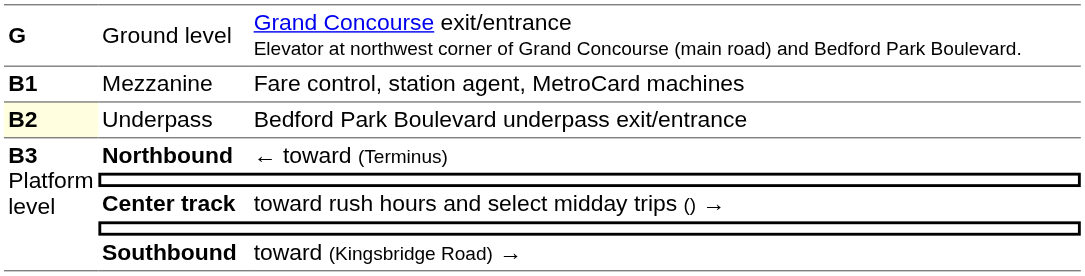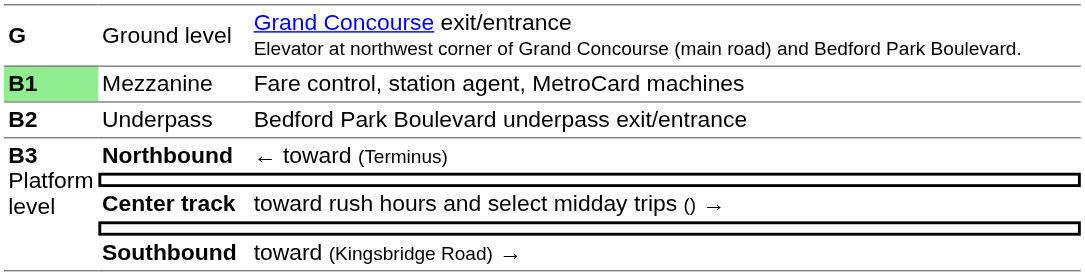(23, 83) no background -> (23, 83) lightgreen background
(23, 119) lightyellow background -> (23, 119) no background
